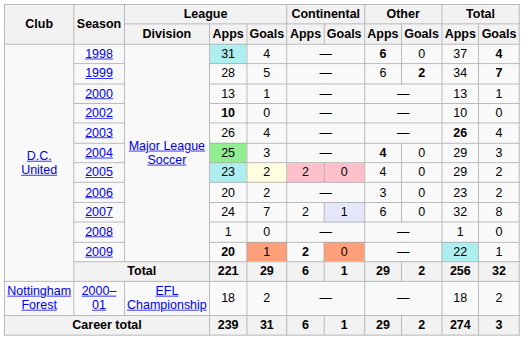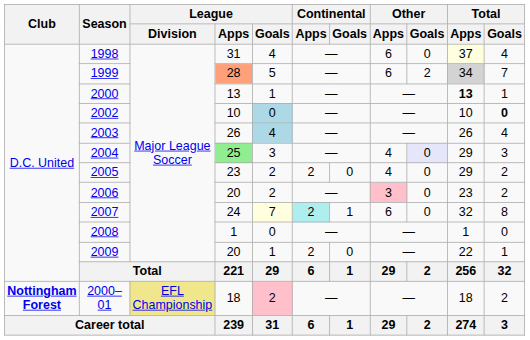(228, 53) paleturquoise background -> (234, 53) no background
(383, 53) bold -> (388, 53) normal
(460, 53) no background -> (466, 53) lightyellow background
(499, 53) bold -> (504, 53) normal
(228, 73) no background -> (234, 73) lightsalmon background
(422, 73) bold -> (427, 73) normal
(460, 73) no background -> (466, 73) lightgrey background
(499, 73) bold -> (504, 73) normal
(460, 93) normal -> (466, 93) bold
(228, 113) bold -> (234, 113) normal
(267, 113) no background -> (272, 113) lightblue background
(499, 113) normal -> (504, 113) bold
(267, 133) no background -> (272, 133) lightblue background
(460, 133) bold -> (466, 133) normal
(383, 152) bold -> (388, 152) normal
(422, 152) no background -> (427, 152) lavender background
(228, 172) paleturquoise background -> (234, 172) no background
(267, 172) lightyellow background -> (272, 172) no background
(306, 172) pink background -> (311, 172) no background
(344, 172) pink background -> (350, 172) no background
(383, 192) no background -> (388, 192) pink background
(267, 212) no background -> (272, 212) lightyellow background
(306, 212) no background -> (311, 212) paleturquoise background
(344, 212) lavender background -> (350, 212) no background
(228, 251) bold -> (234, 251) normal
(267, 251) lightsalmon background -> (272, 251) no background
(306, 251) bold -> (311, 251) normal
(344, 251) lightsalmon background -> (350, 251) no background
(460, 251) paleturquoise background -> (466, 251) no background
(39, 298) normal -> (42, 298) bold
(167, 298) no background -> (172, 298) khaki background
(267, 298) no background -> (272, 298) pink background
